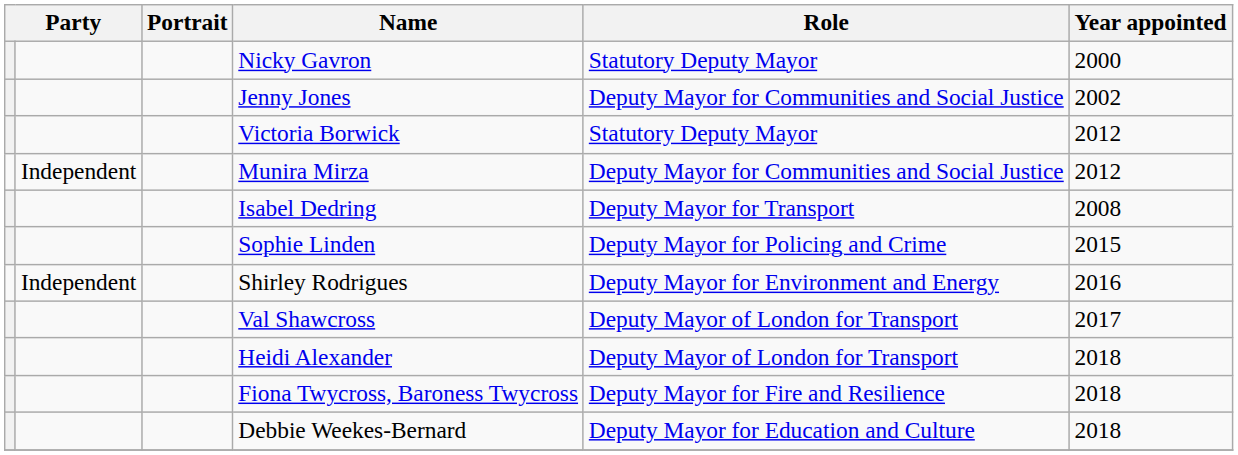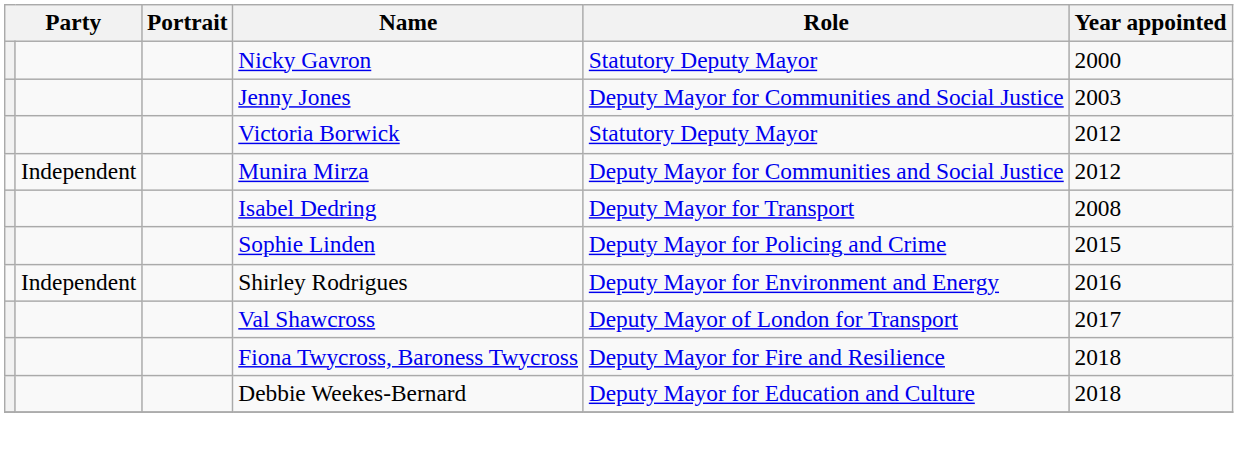(1098, 97) 2002 -> (1098, 97) 2003
- row: (315, 356)
